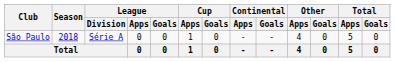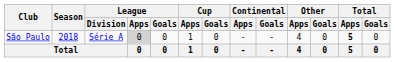(139, 37) no background -> (139, 37) lightgrey background
(350, 37) normal -> (350, 37) bold
